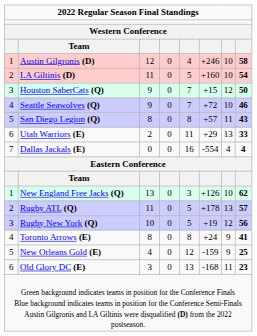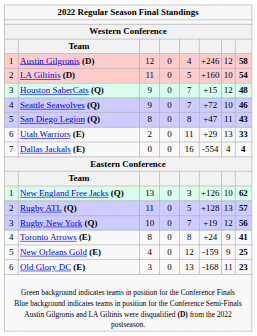(228, 61) 10 -> (228, 61) 12
(243, 90) 50 -> (243, 90) 48
(210, 120) +57 -> (210, 120) +47
(210, 208) +178 -> (210, 208) +128
(189, 223) 5 -> (189, 223) 7
